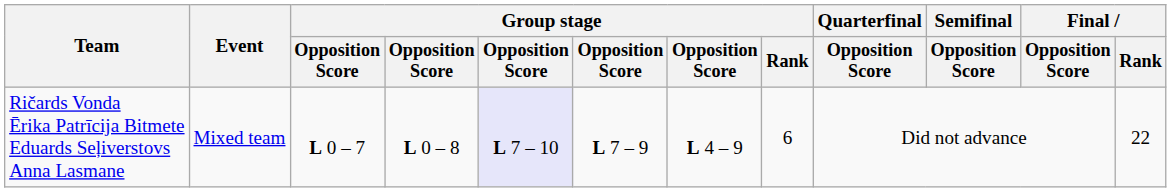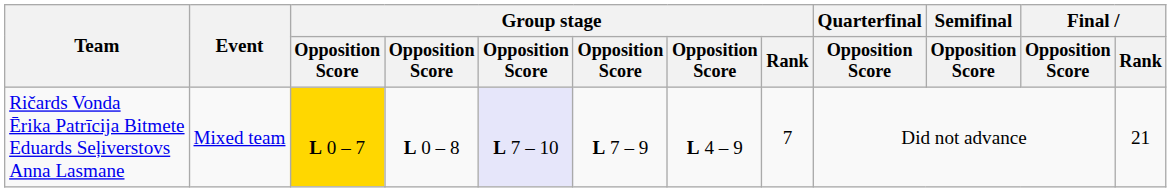(337, 148) no background -> (337, 148) gold background
(788, 137) 6 -> (788, 137) 7
(1141, 137) 22 -> (1141, 137) 21
